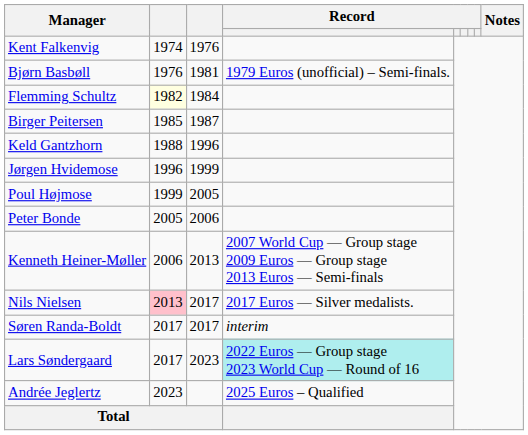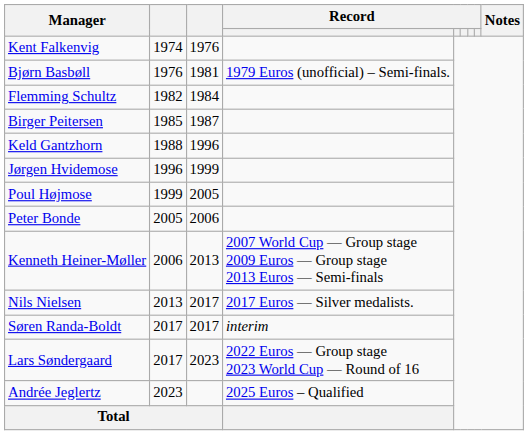(168, 96) lightyellow background -> (168, 96) no background
(168, 301) pink background -> (168, 301) no background
(323, 359) paleturquoise background -> (323, 359) no background
